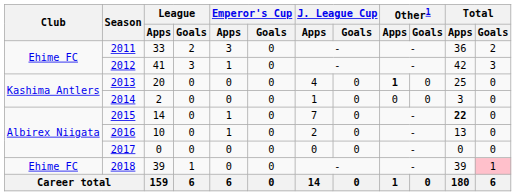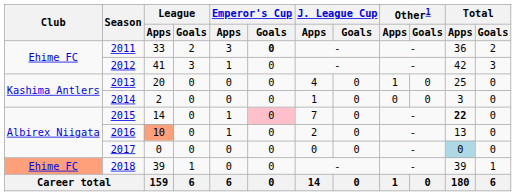(271, 49) normal -> (271, 49) bold
(395, 82) bold -> (395, 82) normal
(271, 116) no background -> (271, 116) pink background
(159, 133) no background -> (159, 133) lightsalmon background
(460, 149) no background -> (460, 149) lightblue background
(53, 166) no background -> (53, 166) lightsalmon background
(493, 166) pink background -> (493, 166) no background
